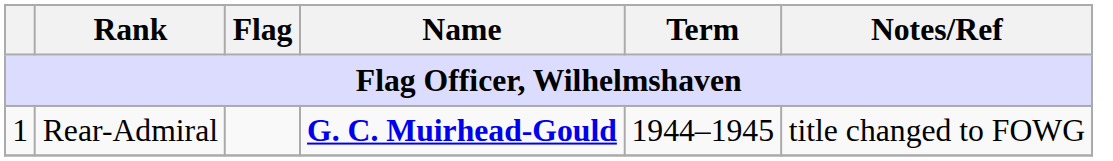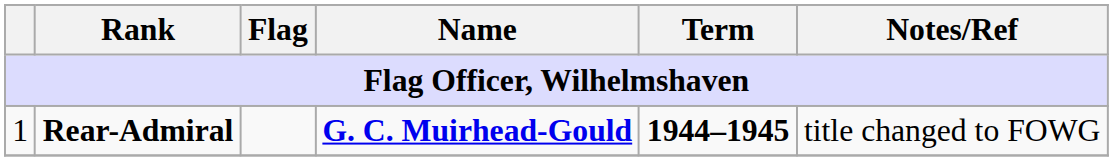(130, 130) normal -> (138, 130) bold
(703, 130) normal -> (718, 130) bold
